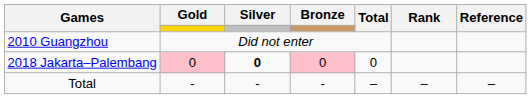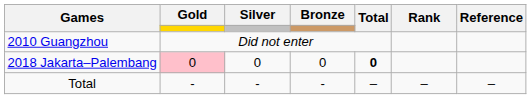(258, 63) bold -> (258, 63) normal
(323, 63) pink background -> (323, 63) no background
(373, 63) normal -> (373, 63) bold
